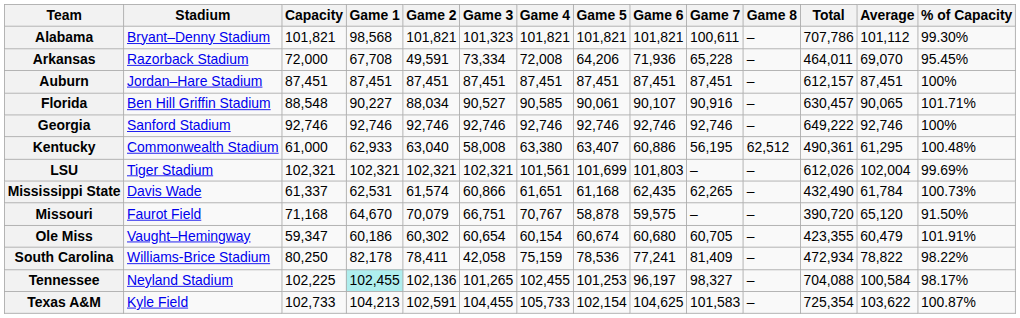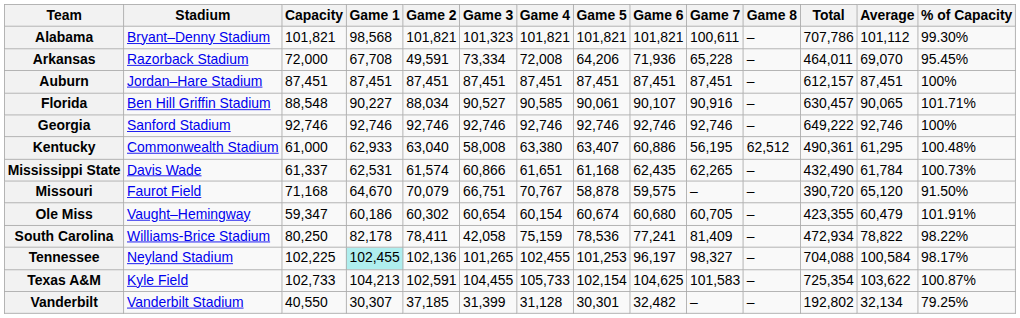- row: (64, 170)
+ row: (64, 302)
